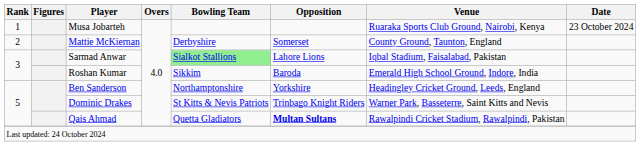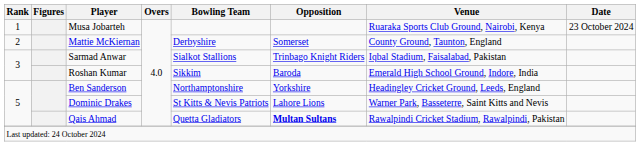(205, 57) lightgreen background -> (205, 57) no background
(299, 57) Lahore Lions -> (319, 57) Trinbago Knight Riders
(319, 103) Trinbago Knight Riders -> (299, 103) Lahore Lions
